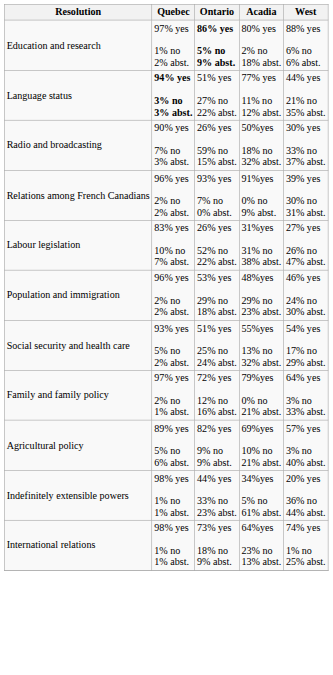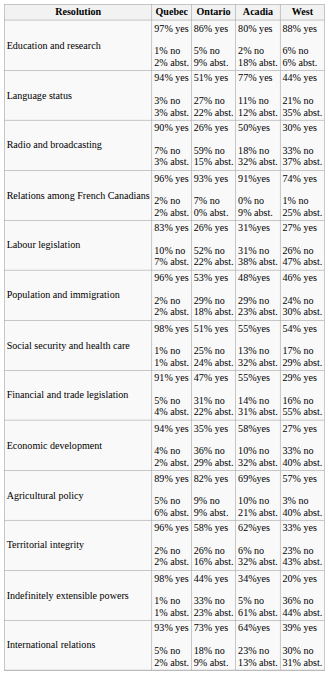(216, 45) bold -> (211, 45) normal
(173, 95) bold -> (172, 95) normal
(306, 195) 39% yes 30% no 31% abst. -> (302, 195) 74% yes 1% no 25% abst.
(172, 345) 93% yes 5% no 2% abst. -> (172, 345) 98% yes 1% no 1% abst.
- row: (58, 395)
+ row: (68, 395)
+ row: (54, 445)
+ row: (45, 545)
(172, 545) 98% yes 1% no 1% abst. -> (172, 645) 93% yes 5% no 2% abst.
(306, 545) 74% yes 1% no 25% abst. -> (302, 645) 39% yes 30% no 31% abst.
